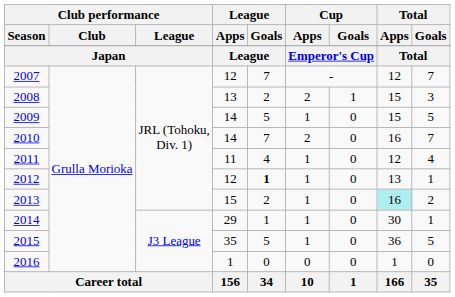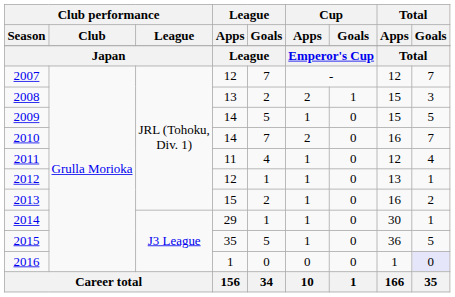(266, 179) bold -> (266, 179) normal
(394, 199) paleturquoise background -> (394, 199) no background
(431, 261) no background -> (431, 261) lavender background
